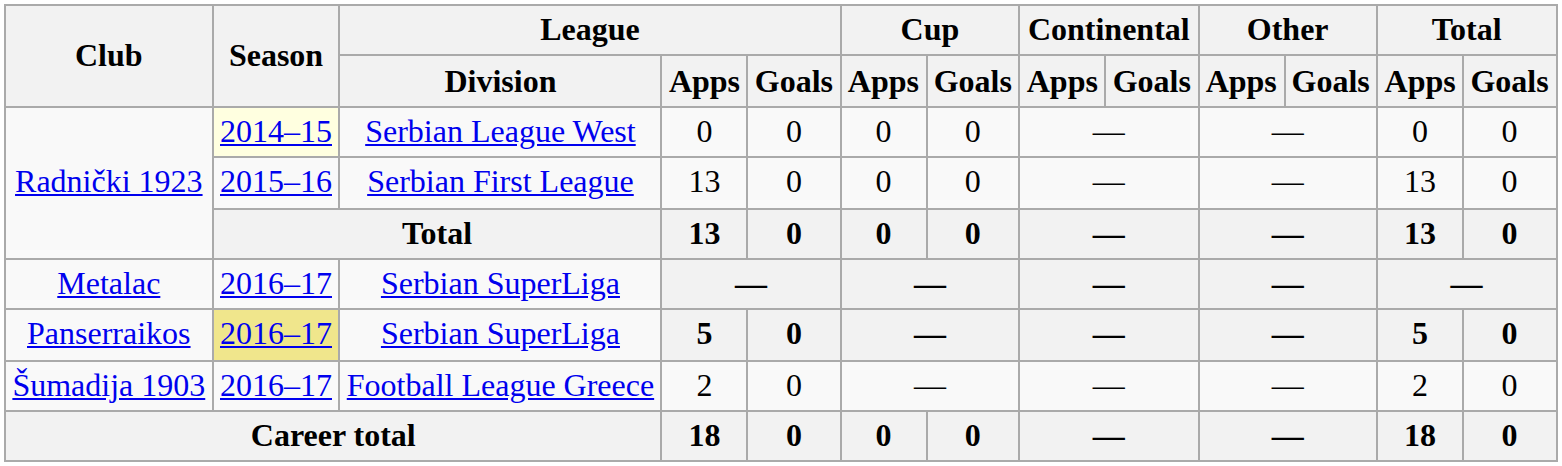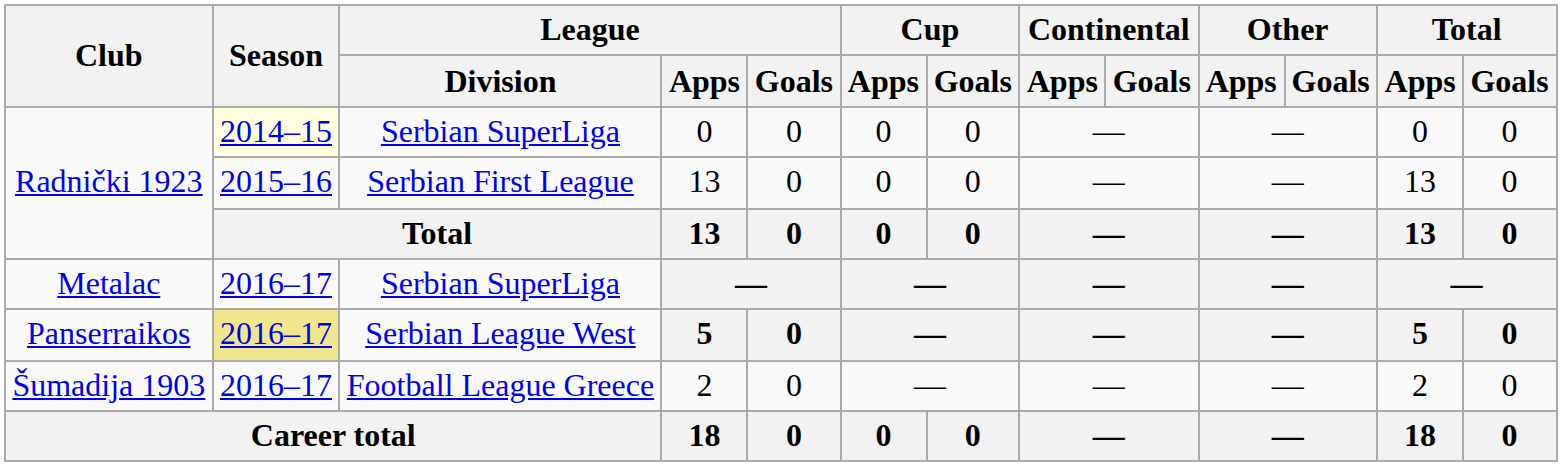(500, 131) Serbian League West -> (500, 131) Serbian SuperLiga
(500, 334) Serbian SuperLiga -> (500, 334) Serbian League West
